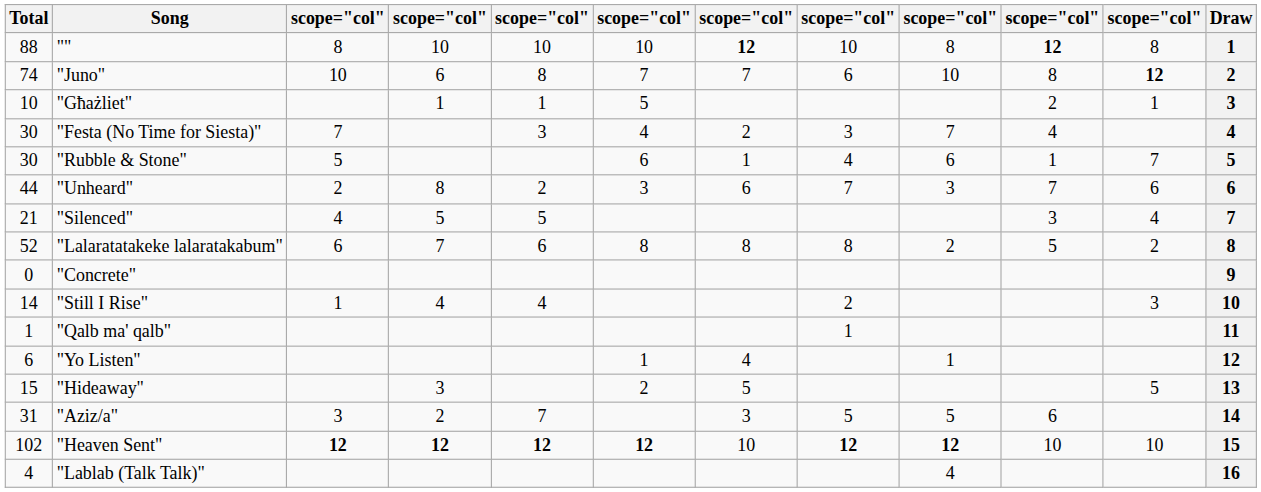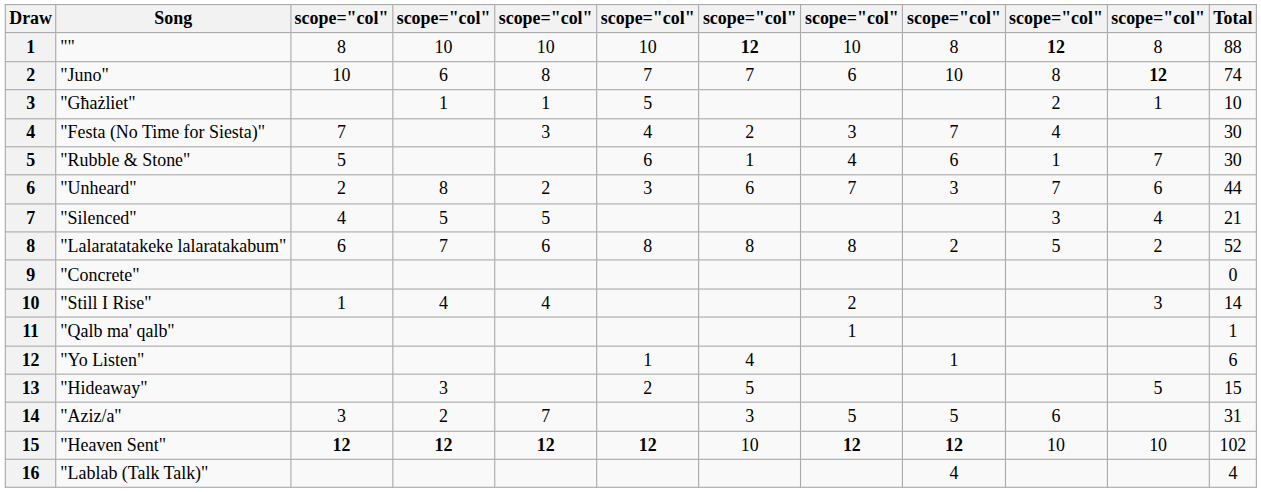columns swapped: (1231, 18) <-> (29, 18)
